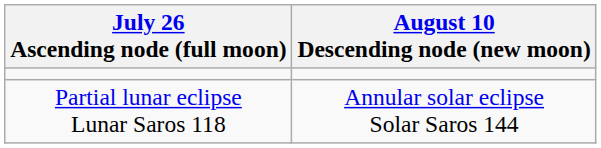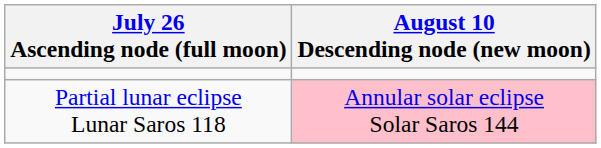(444, 110) no background -> (444, 110) pink background
